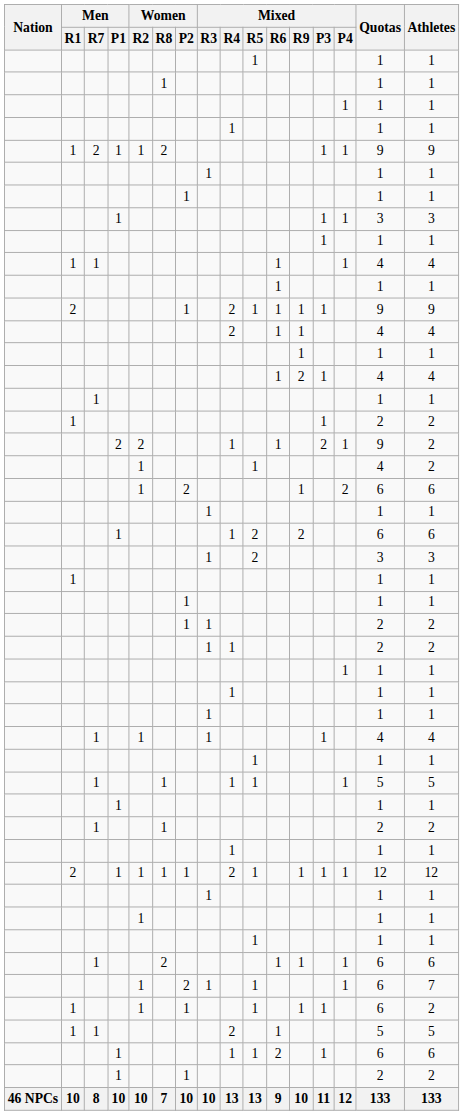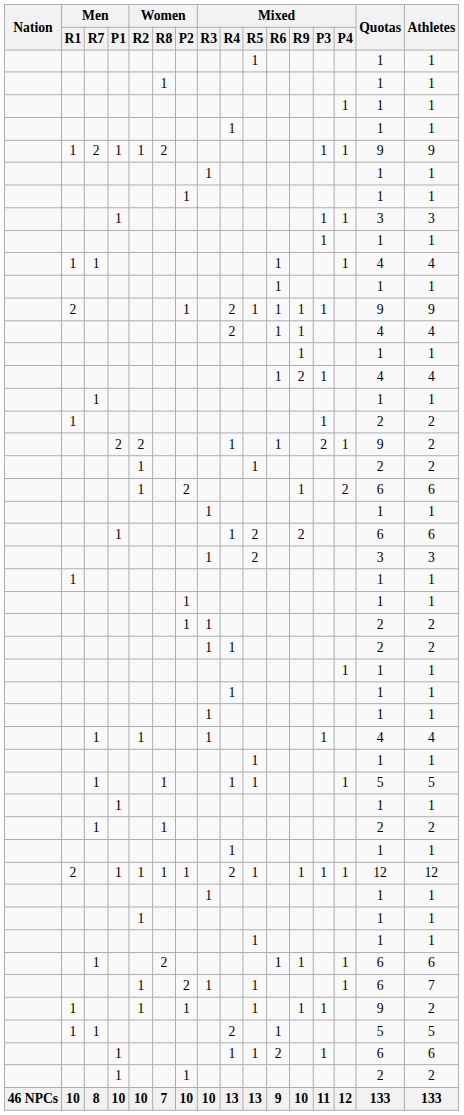(380, 467) 4 -> (380, 467) 2
(380, 1008) 6 -> (380, 1008) 9
